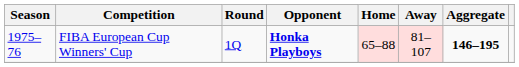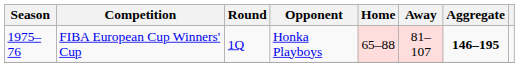(296, 44) bold -> (298, 44) normal
